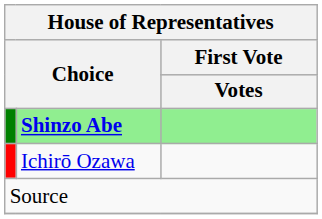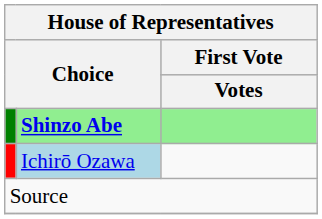(78, 160) no background -> (78, 160) lightblue background
